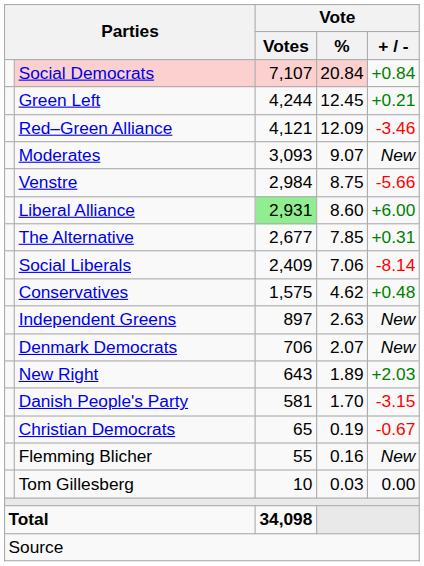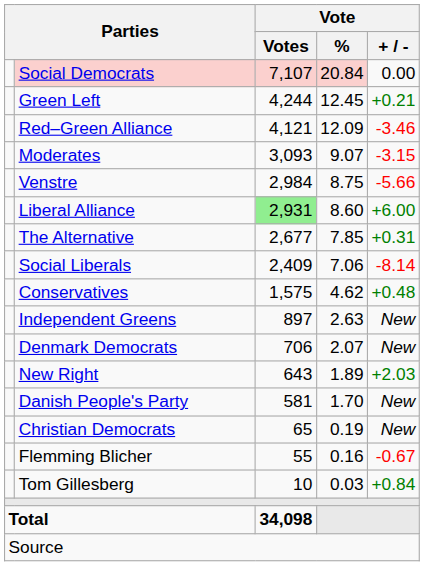(393, 73) +0.84 -> (398, 73) 0.00
(398, 155) New -> (396, 155) -3.15
(396, 401) -3.15 -> (398, 401) New
(396, 429) -0.67 -> (398, 429) New
(398, 456) New -> (396, 456) -0.67
(398, 484) 0.00 -> (393, 484) +0.84
